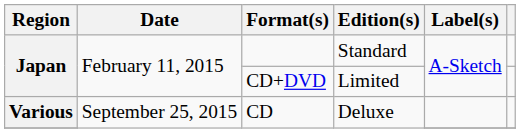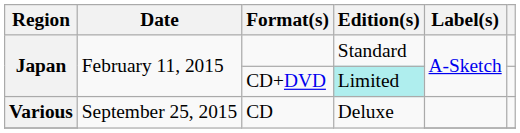(369, 81) no background -> (369, 81) paleturquoise background
